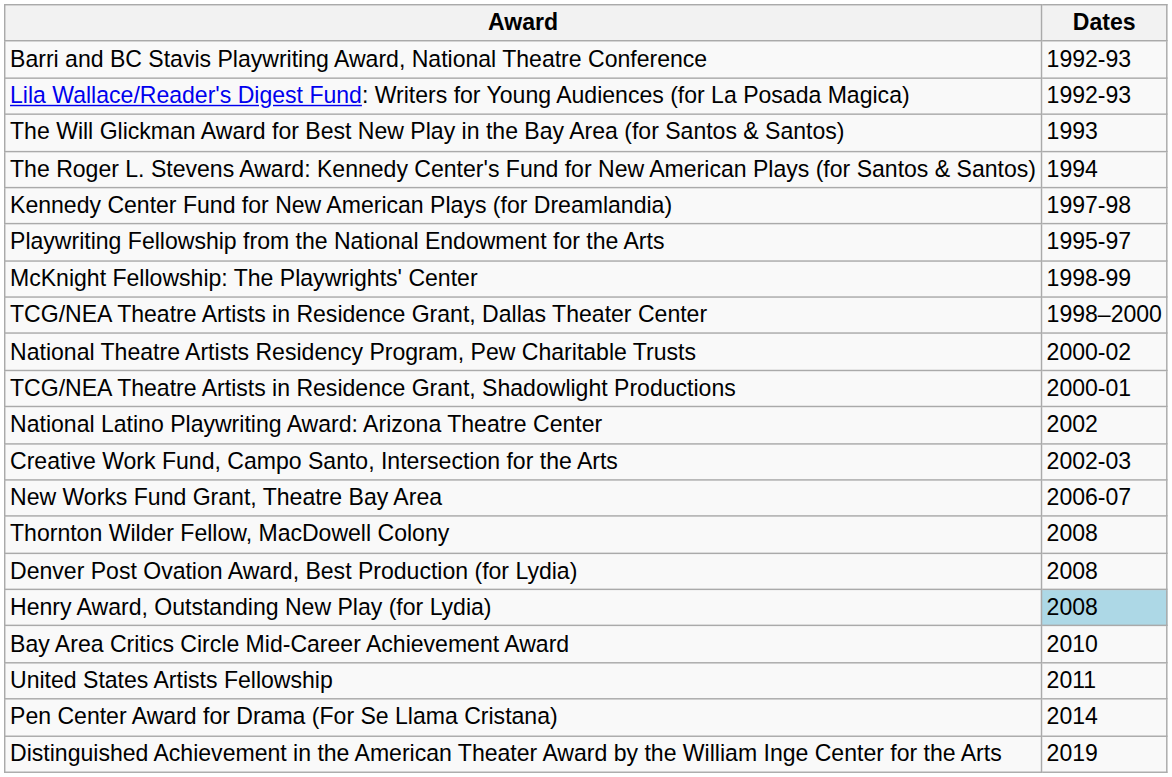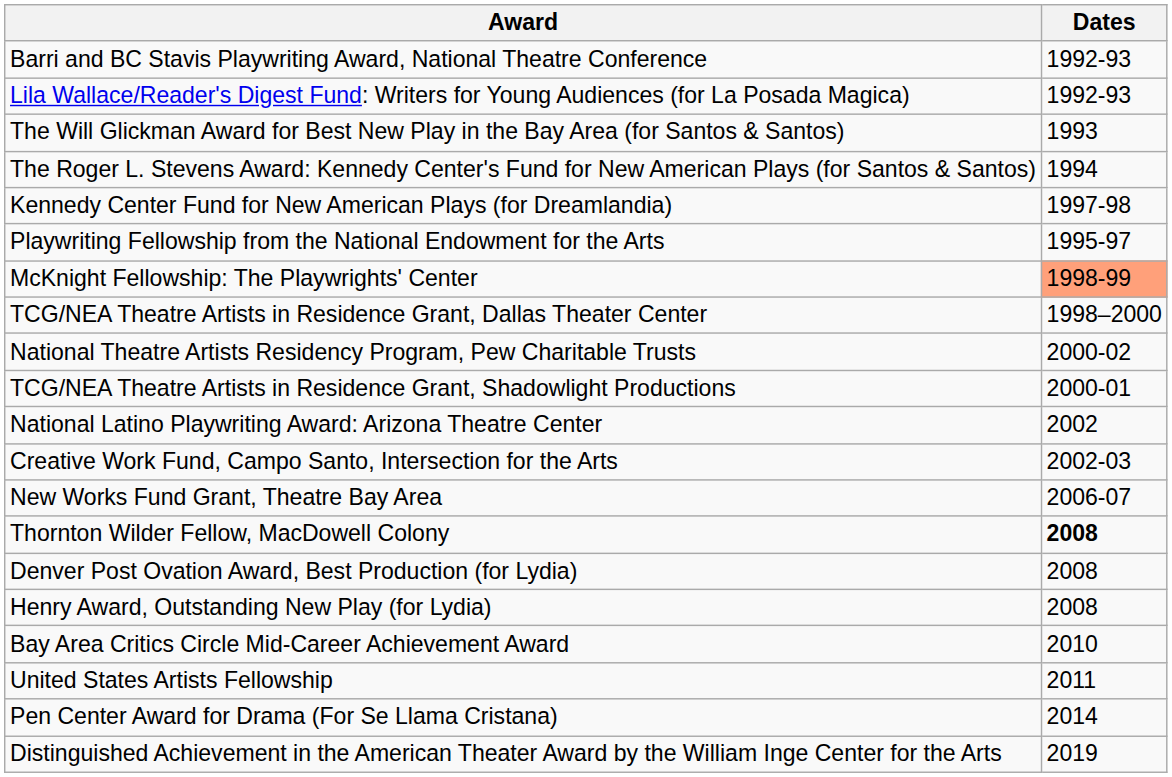(1089, 278) no background -> (1089, 278) lightsalmon background
(1072, 534) normal -> (1072, 534) bold
(1072, 607) lightblue background -> (1072, 607) no background
